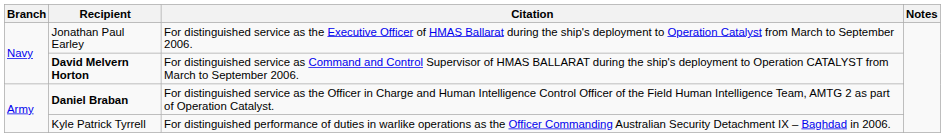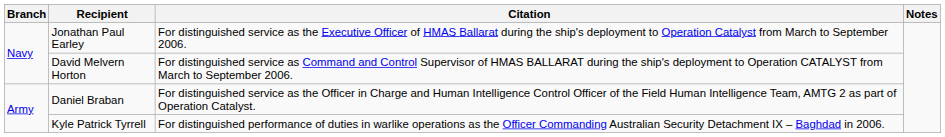(90, 69) bold -> (88, 69) normal
(90, 100) bold -> (88, 100) normal
